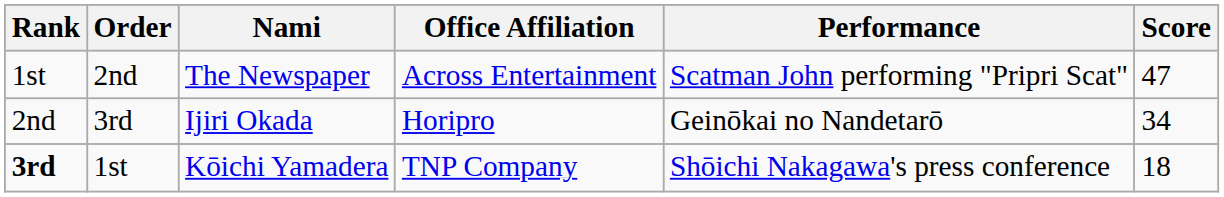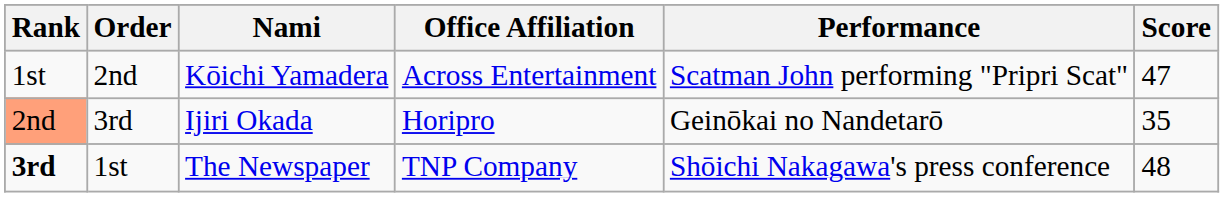(277, 74) The Newspaper -> (287, 74) Kōichi Yamadera
(34, 120) no background -> (34, 120) lightsalmon background
(1156, 120) 34 -> (1156, 120) 35
(287, 167) Kōichi Yamadera -> (277, 167) The Newspaper
(1156, 167) 18 -> (1156, 167) 48
